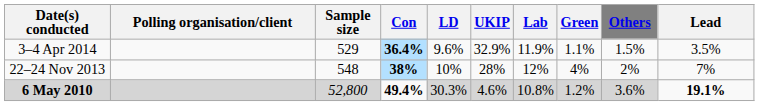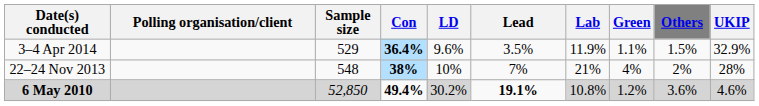columns swapped: (492, 22) <-> (706, 22)
(536, 70) 12% -> (588, 70) 21%
(348, 91) 52,800 -> (348, 91) 52,850
(449, 91) 30.3% -> (449, 91) 30.2%
